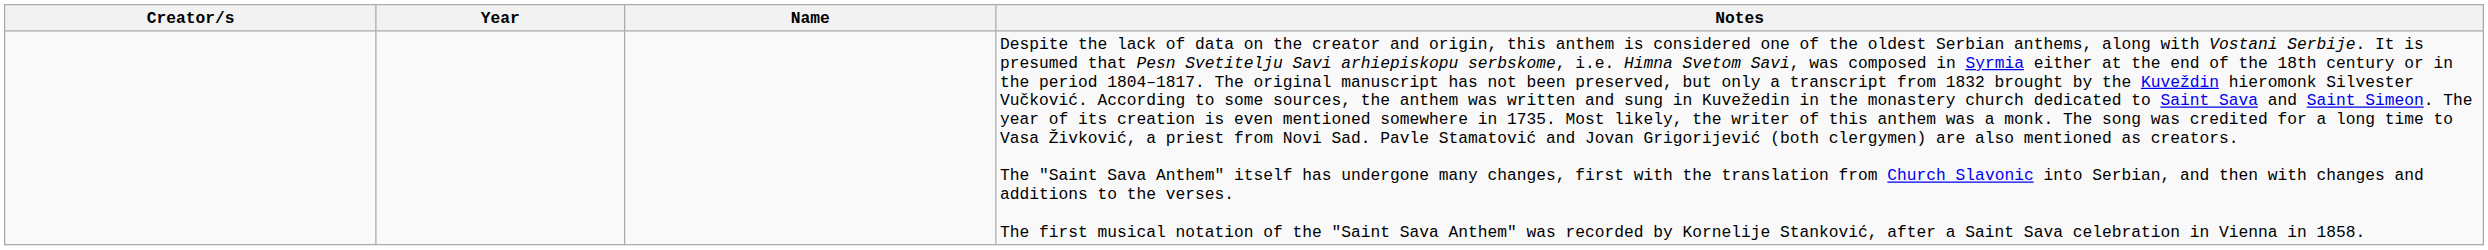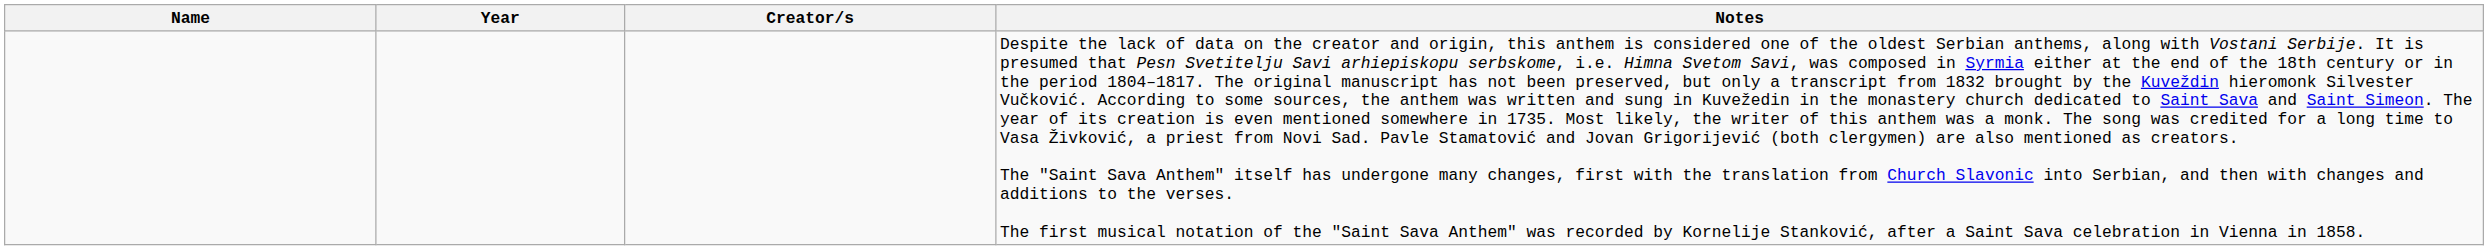columns swapped: (810, 18) <-> (191, 18)
